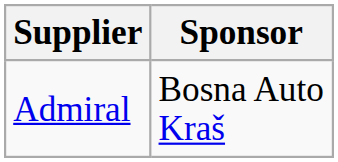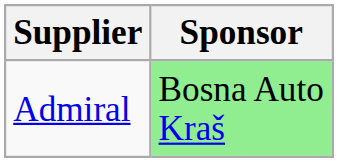(241, 108) no background -> (241, 108) lightgreen background
